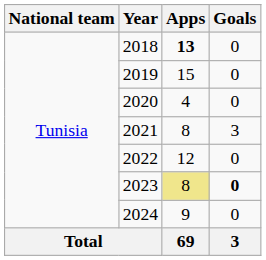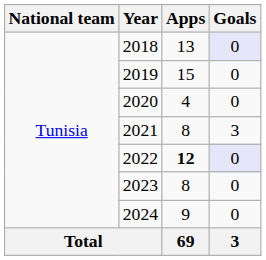(186, 46) bold -> (186, 46) normal
(235, 46) no background -> (235, 46) lavender background
(186, 158) normal -> (186, 158) bold
(235, 158) no background -> (235, 158) lavender background
(186, 185) khaki background -> (186, 185) no background
(235, 185) bold -> (235, 185) normal
